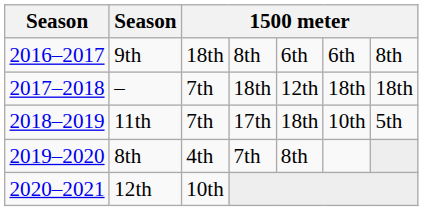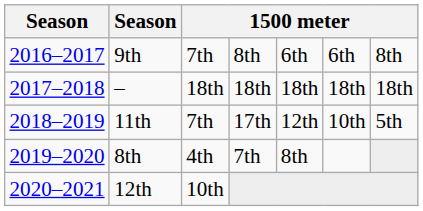(205, 54) 18th -> (200, 54) 7th
(200, 88) 7th -> (205, 88) 18th
(300, 88) 12th -> (300, 88) 18th
(300, 121) 18th -> (300, 121) 12th
